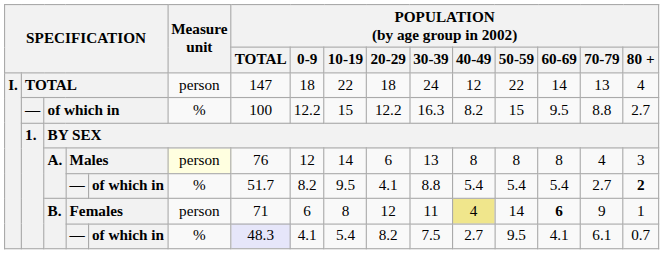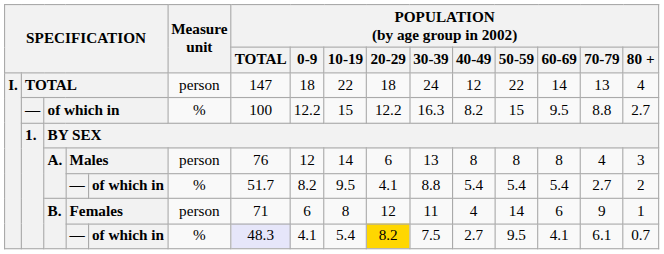(199, 160) lightyellow background -> (199, 160) no background
(641, 185) bold -> (641, 185) normal
(474, 210) khaki background -> (474, 210) no background
(559, 210) bold -> (559, 210) normal
(388, 235) no background -> (388, 235) gold background
